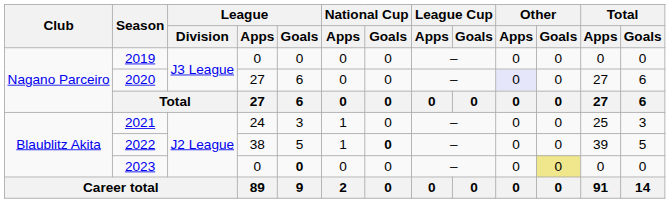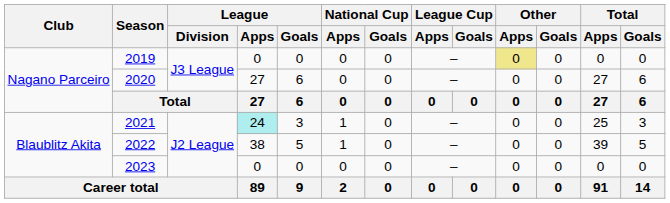(516, 58) no background -> (516, 58) khaki background
(516, 79) lavender background -> (516, 79) no background
(257, 123) no background -> (257, 123) paleturquoise background
(388, 144) bold -> (388, 144) normal
(300, 166) bold -> (300, 166) normal
(558, 166) khaki background -> (558, 166) no background
